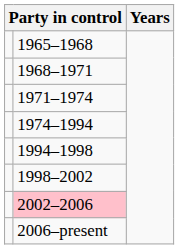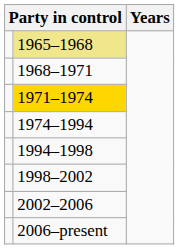(55, 44) no background -> (55, 44) khaki background
(55, 97) no background -> (55, 97) gold background
(55, 204) pink background -> (55, 204) no background
